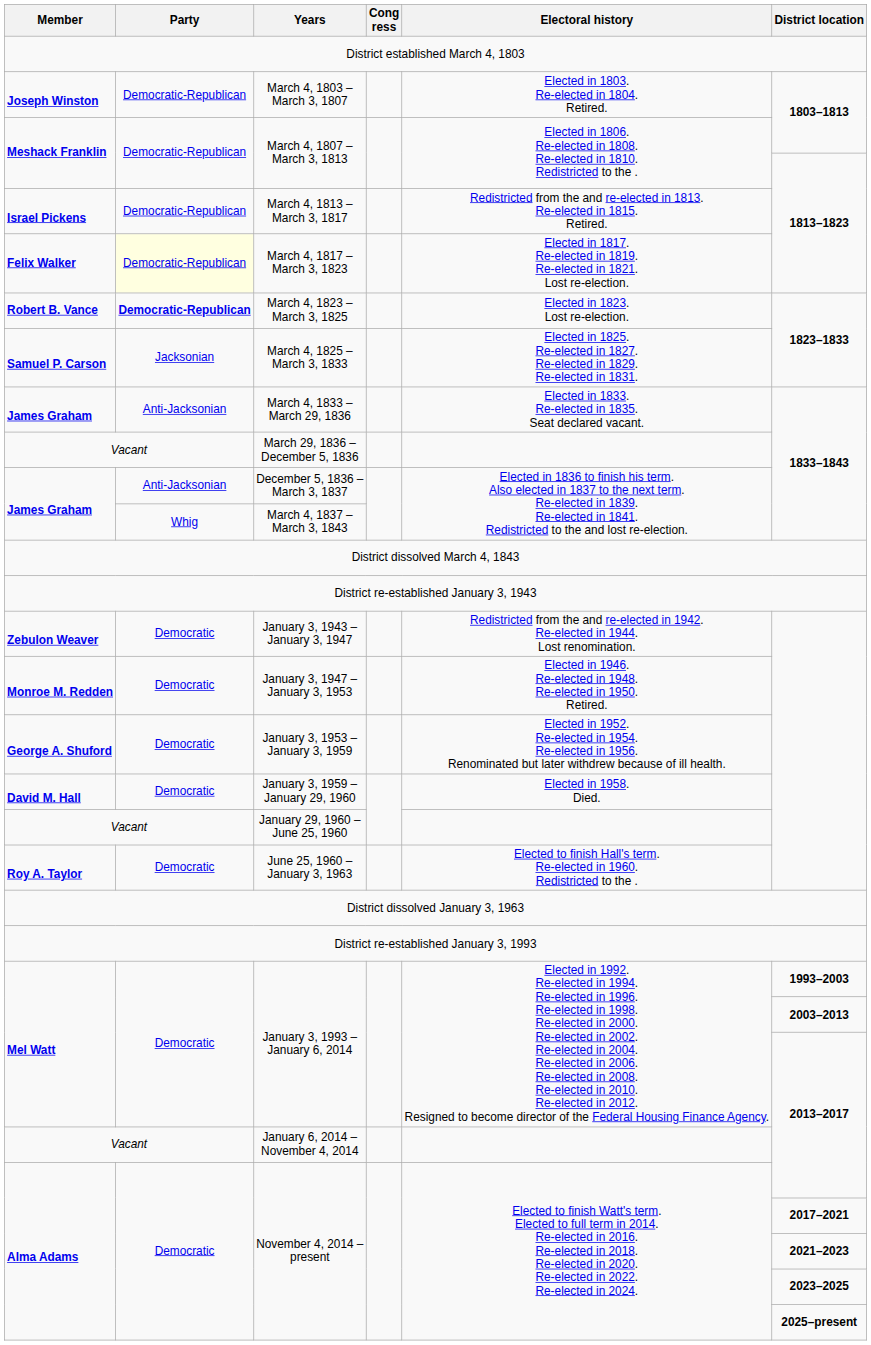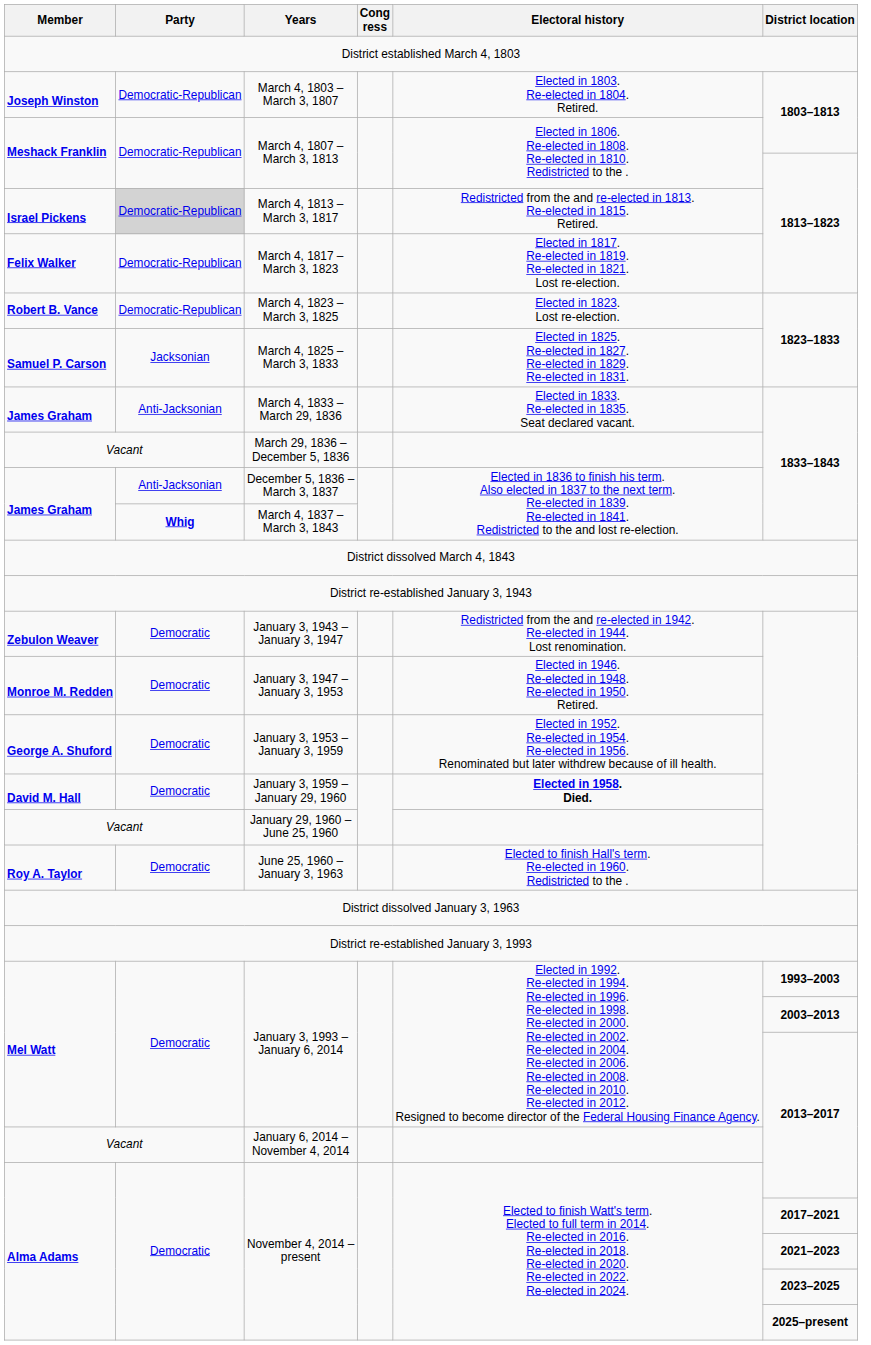(185, 211) no background -> (180, 211) lightgrey background
(185, 263) lightyellow background -> (180, 263) no background
(185, 310) bold -> (180, 310) normal
(185, 521) normal -> (180, 521) bold
(587, 791) normal -> (578, 791) bold
